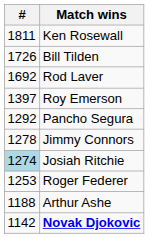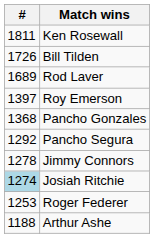(22, 77) 1692 -> (22, 77) 1689
+ row: (94, 119)
- row: (92, 223)
